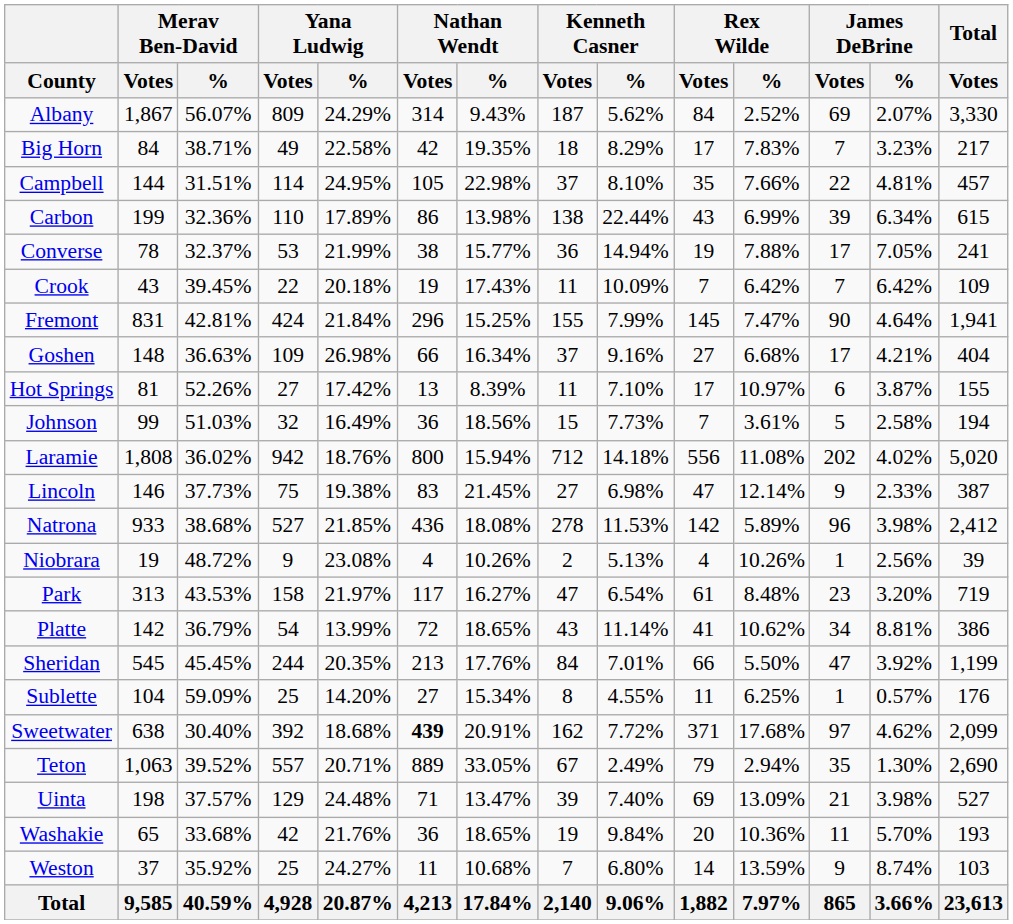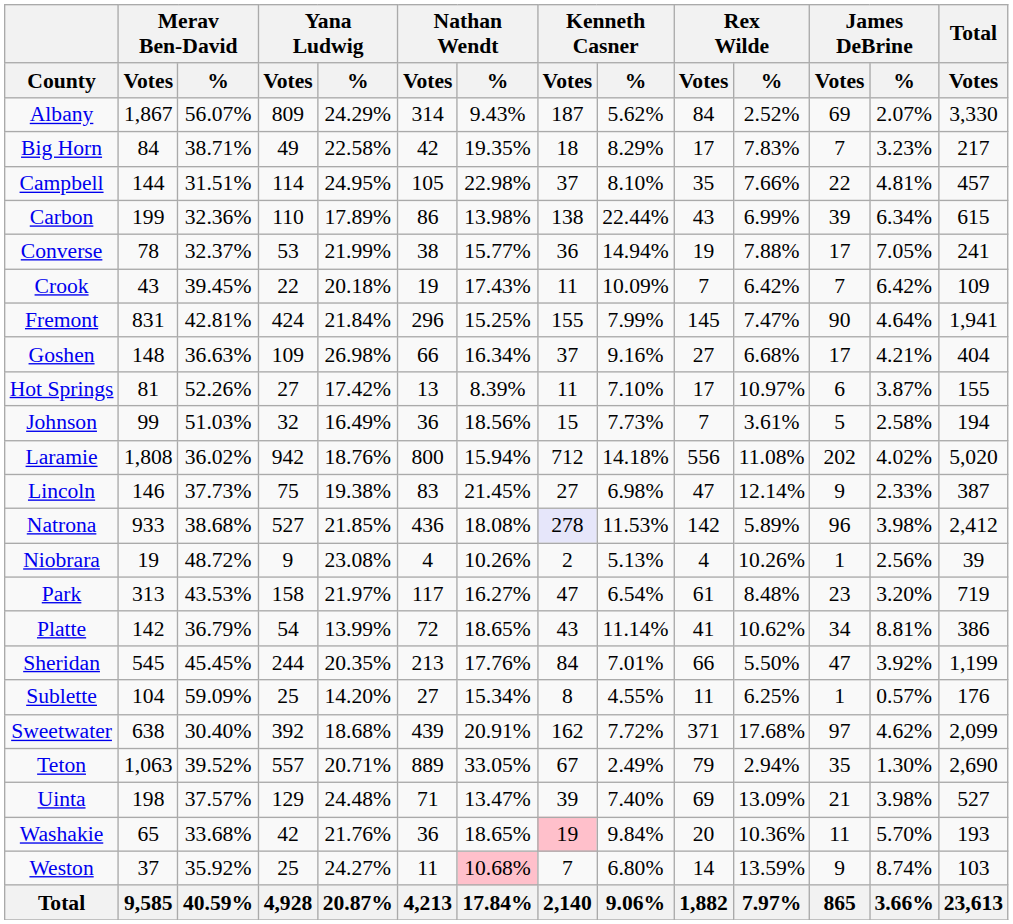(567, 525) no background -> (567, 525) lavender background
(428, 731) bold -> (428, 731) normal
(567, 833) no background -> (567, 833) pink background
(498, 868) no background -> (498, 868) pink background
